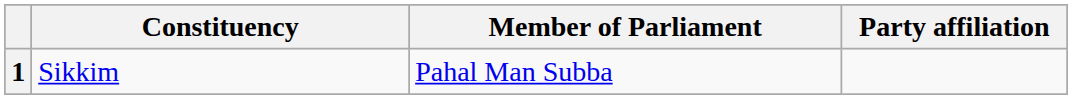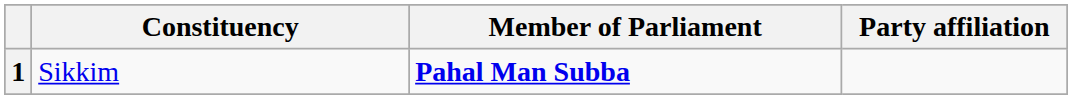(514, 71) normal -> (523, 71) bold
